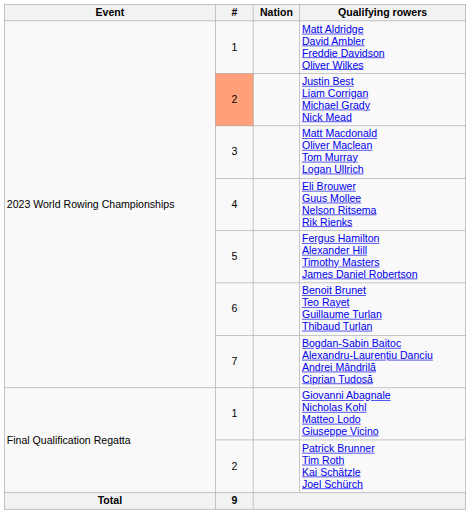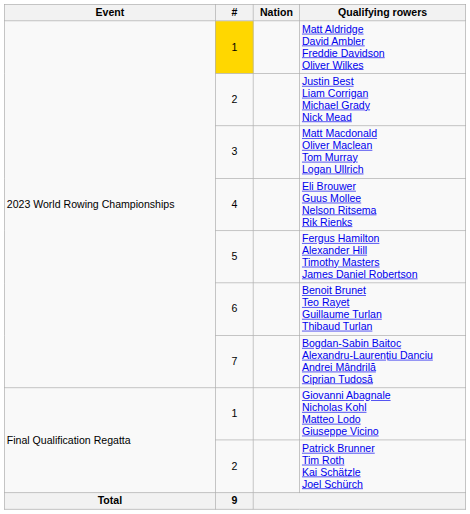(234, 47) no background -> (234, 47) gold background
(234, 99) lightsalmon background -> (234, 99) no background
